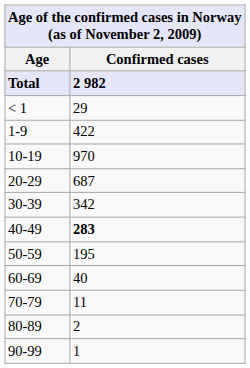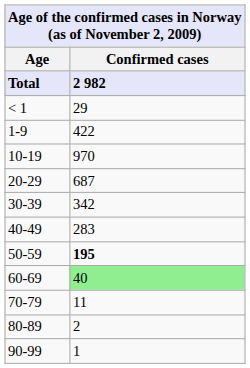(84, 229) bold -> (84, 229) normal
(84, 253) normal -> (84, 253) bold
(80, 278) no background -> (80, 278) lightgreen background
